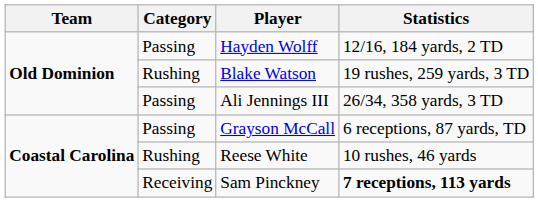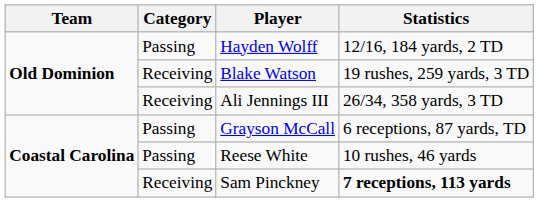(171, 73) Rushing -> (177, 73) Receiving
(169, 100) Passing -> (177, 100) Receiving
(171, 155) Rushing -> (169, 155) Passing
